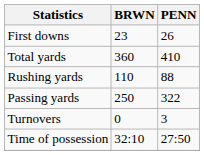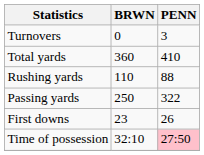rows swapped: (38, 35) <-> (34, 118)
(176, 139) no background -> (176, 139) pink background
